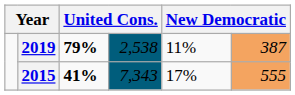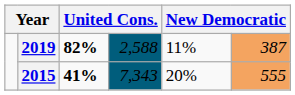(80, 47) 79% -> (80, 47) 82%
(139, 47) 2,538 -> (139, 47) 2,588
(181, 75) 17% -> (181, 75) 20%
